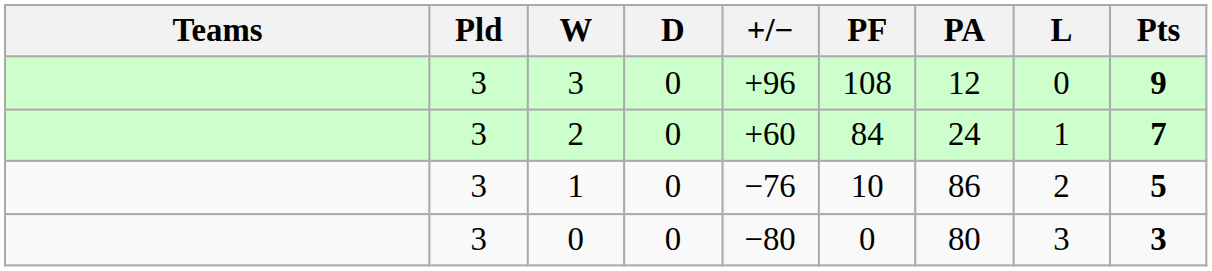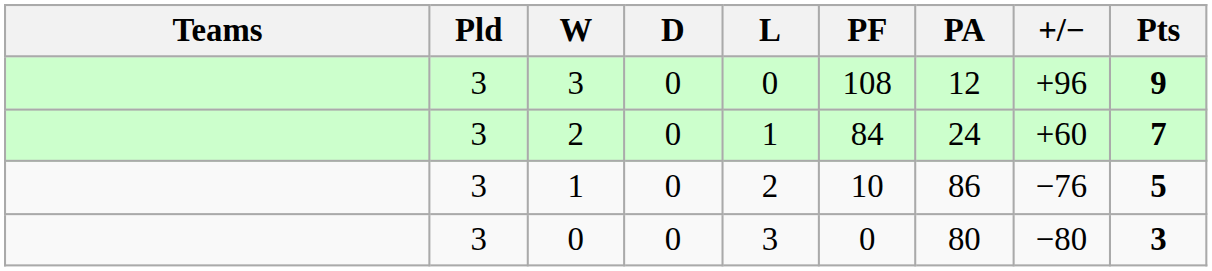columns swapped: (1061, 30) <-> (770, 30)
